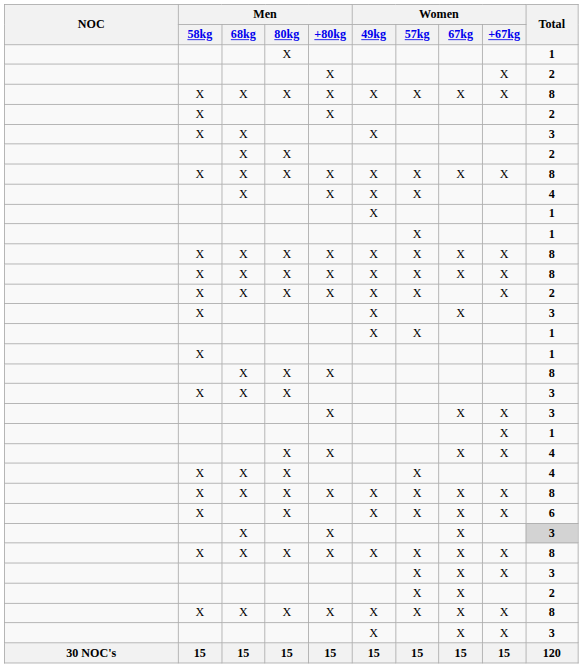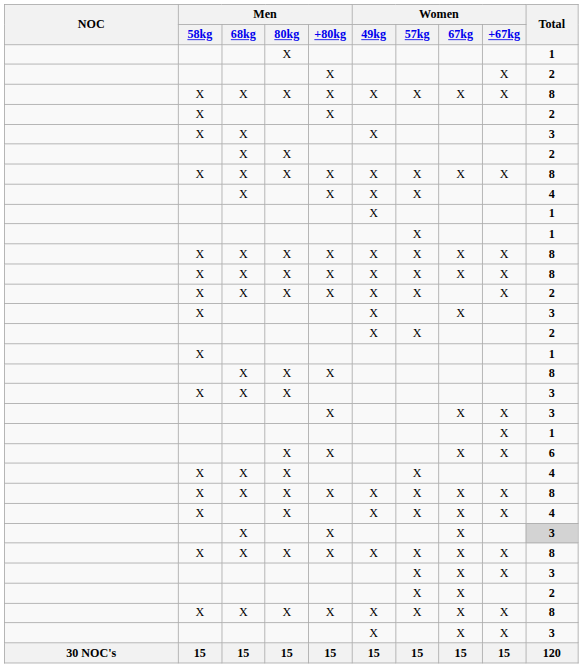(552, 334) 1 -> (552, 334) 2
(552, 453) 4 -> (552, 453) 6
(552, 513) 6 -> (552, 513) 4
